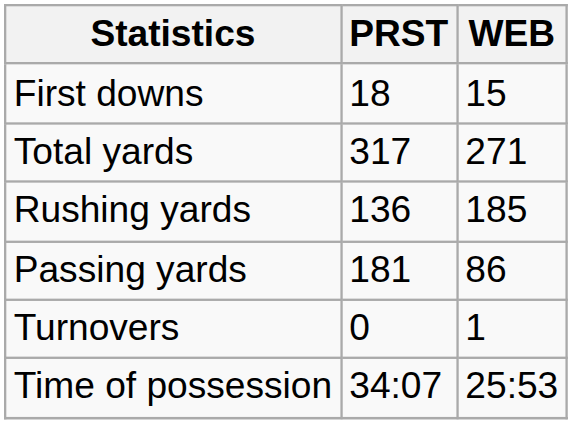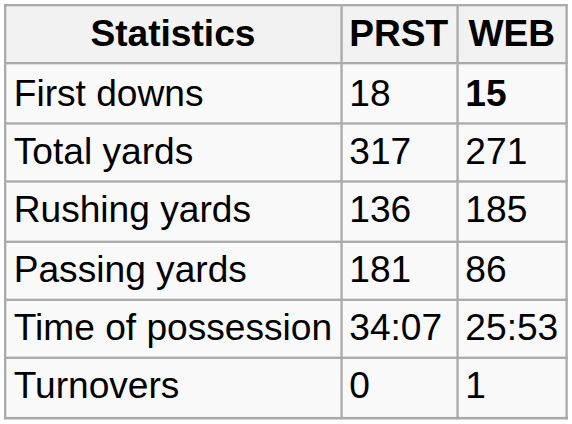(486, 92) normal -> (486, 92) bold
rows swapped: (97, 328) <-> (173, 387)
